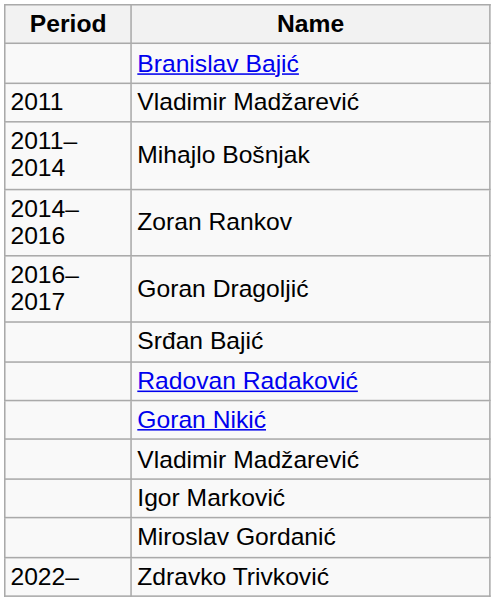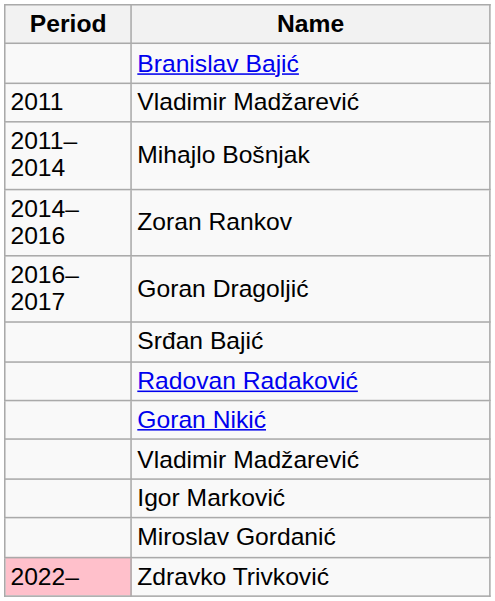(45, 576) no background -> (45, 576) pink background
